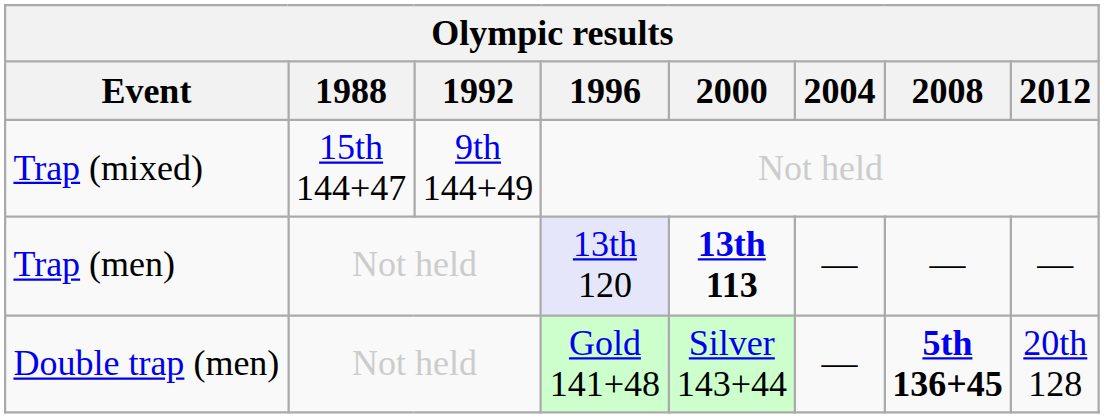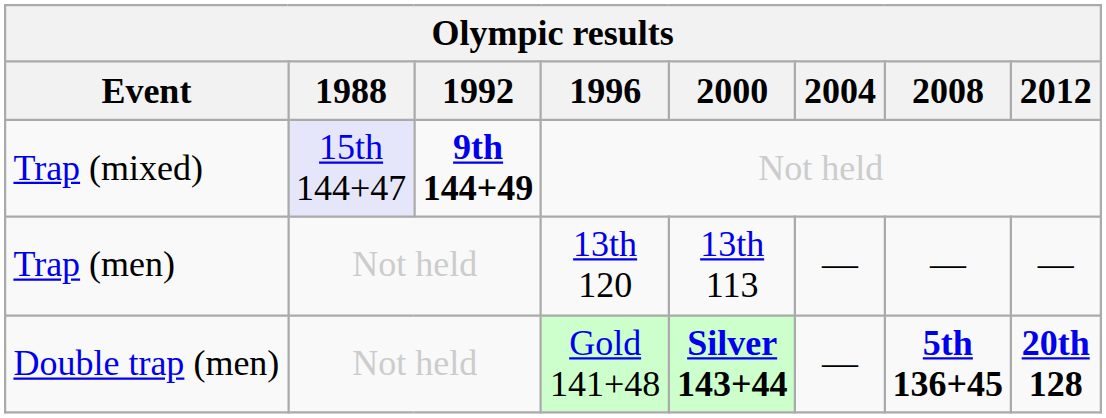(351, 167) no background -> (351, 167) lavender background
(478, 167) normal -> (478, 167) bold
(605, 265) lavender background -> (605, 265) no background
(732, 265) bold -> (732, 265) normal
(732, 362) normal -> (732, 362) bold
(1055, 362) normal -> (1056, 362) bold
